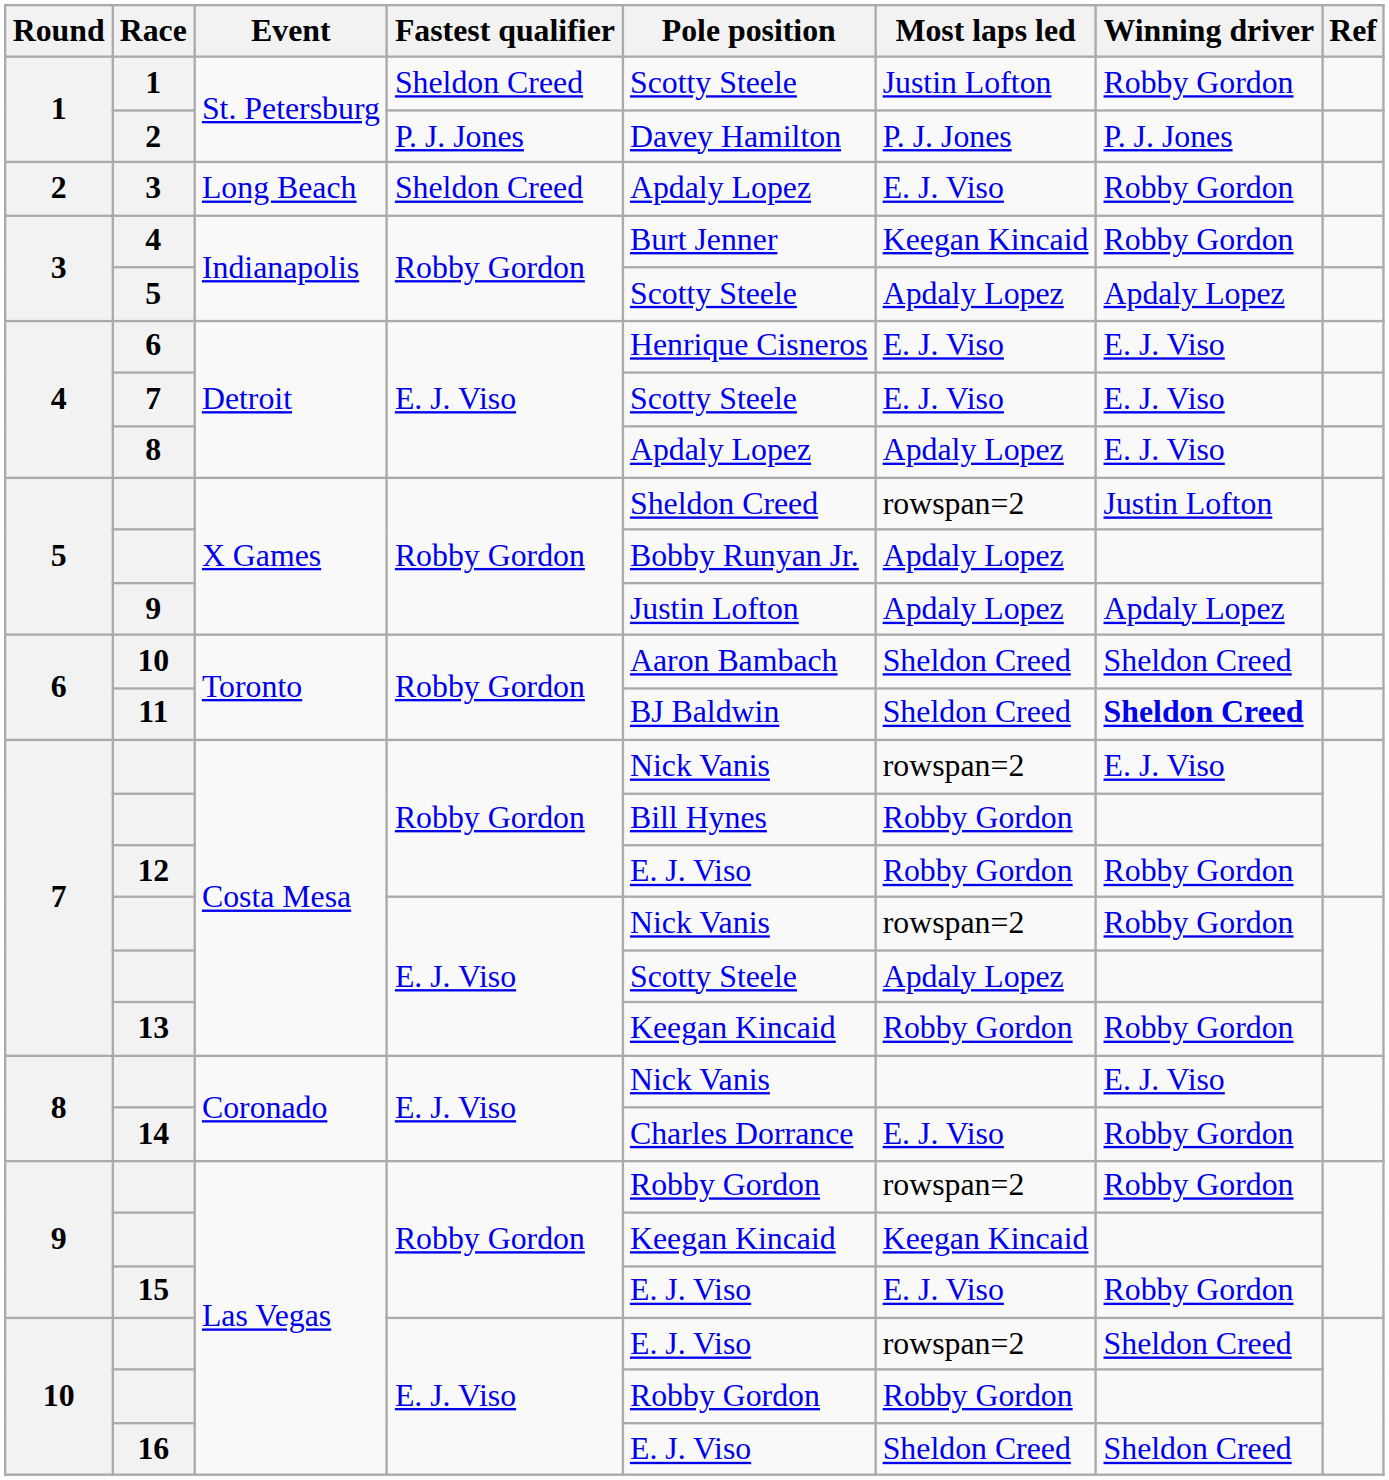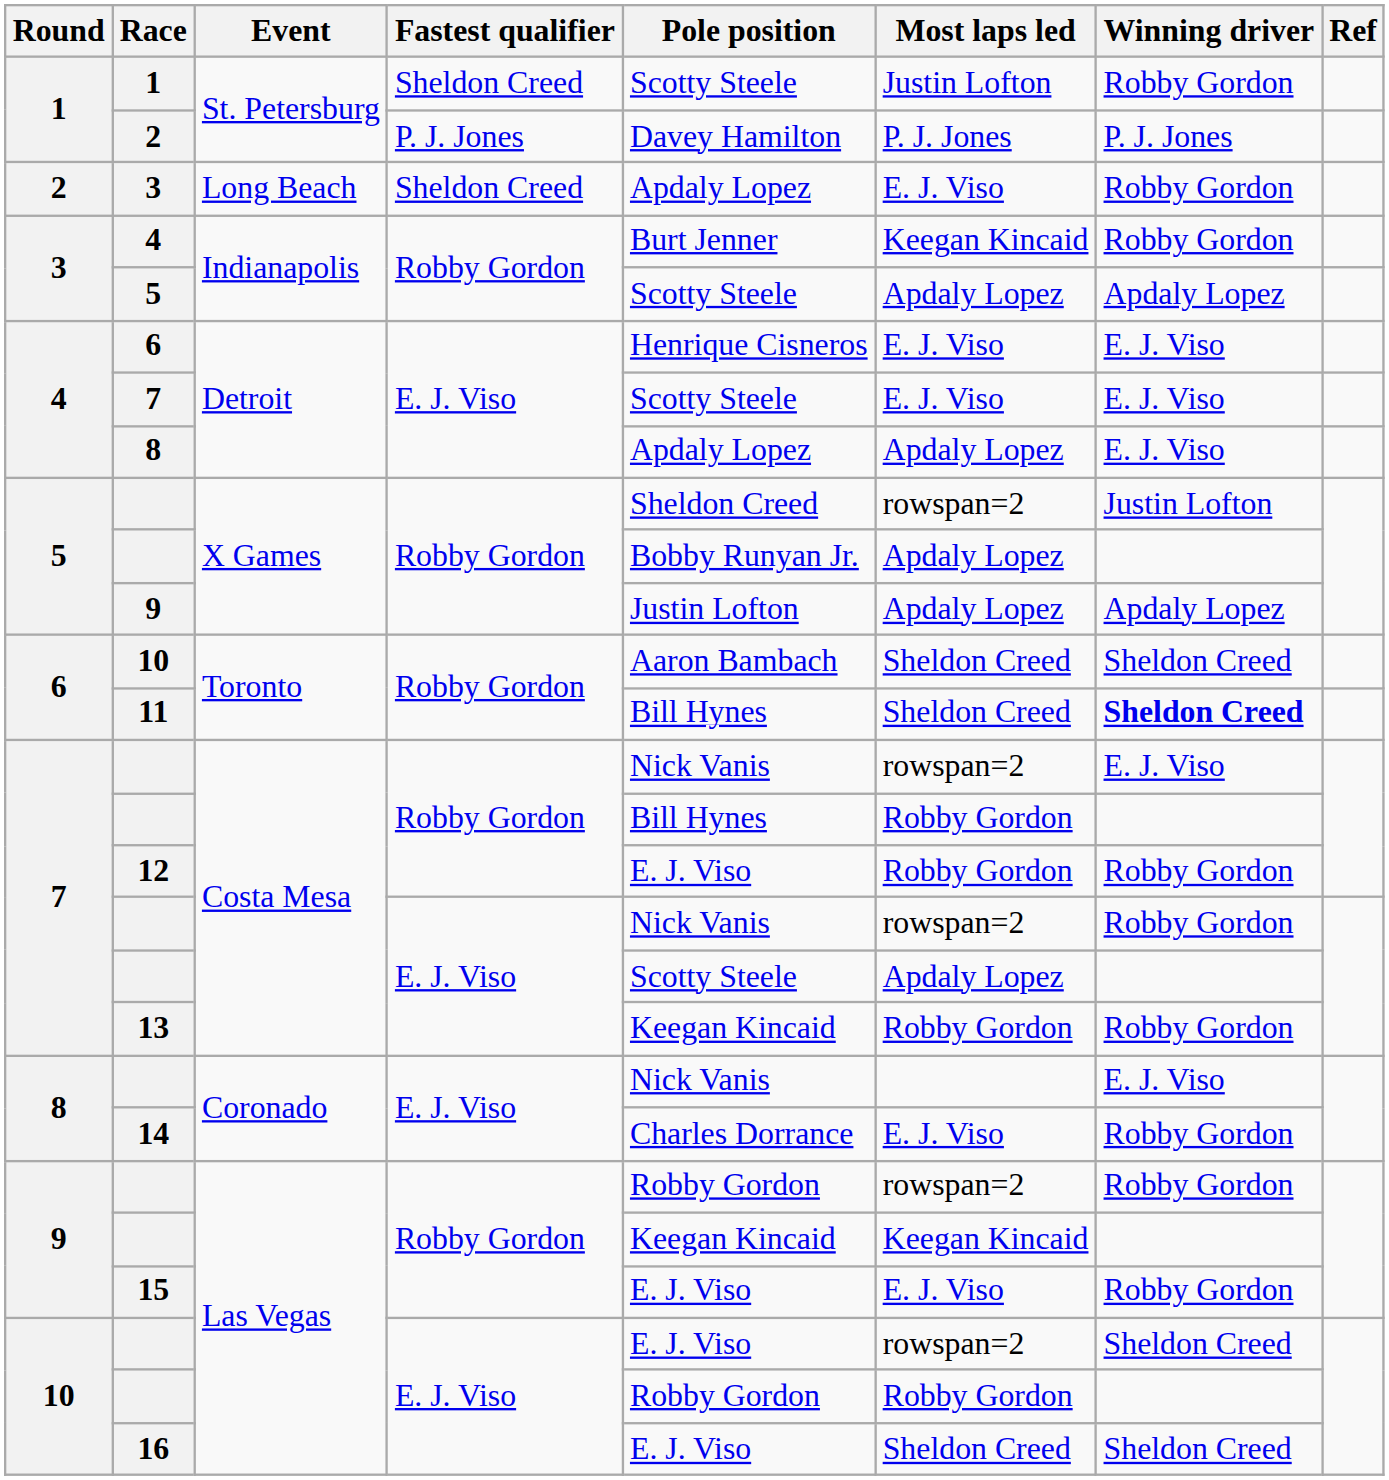(705, 712) BJ Baldwin -> (698, 712) Bill Hynes
